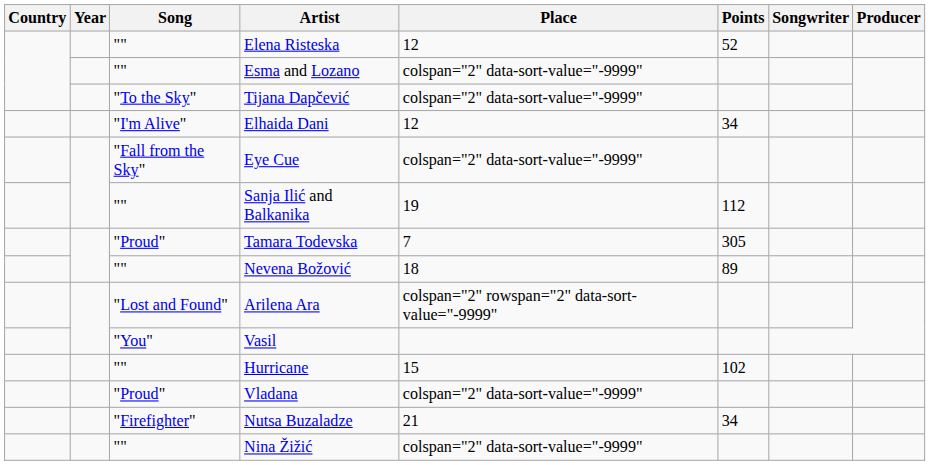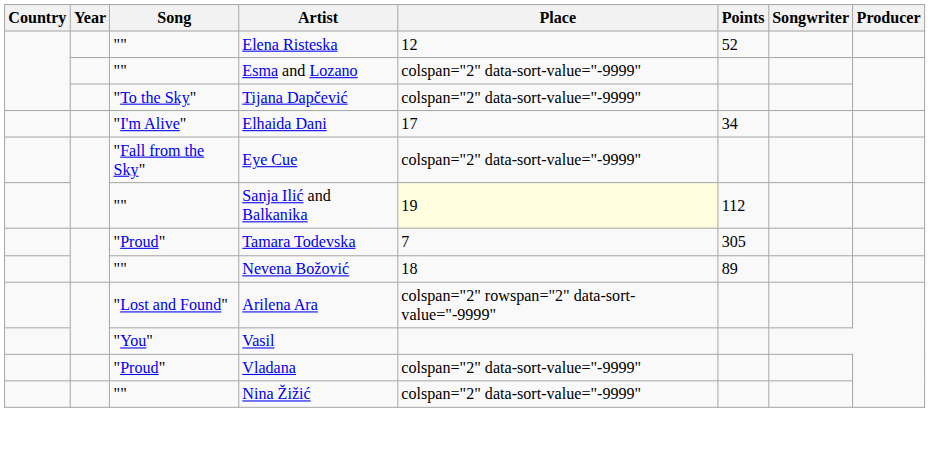(411, 124) 12 -> (409, 124) 17
(411, 205) no background -> (409, 205) lightyellow background
- row: (276, 367)
- row: (298, 420)
